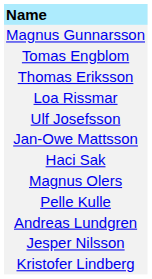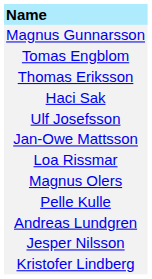(76, 98) Loa Rissmar -> (76, 98) Haci Sak
(76, 160) Haci Sak -> (76, 160) Loa Rissmar
